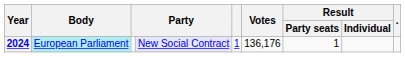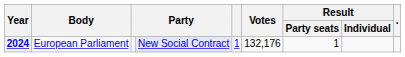(81, 45) paleturquoise background -> (81, 45) no background
(262, 45) 136,176 -> (262, 45) 132,176
